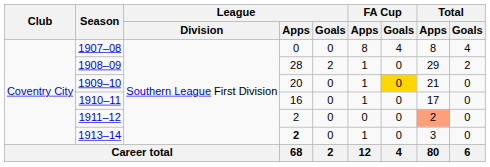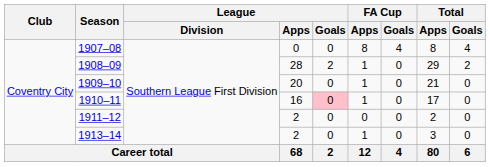(399, 83) gold background -> (399, 83) no background
(330, 100) no background -> (330, 100) pink background
(433, 118) lightsalmon background -> (433, 118) no background
(296, 135) bold -> (296, 135) normal
